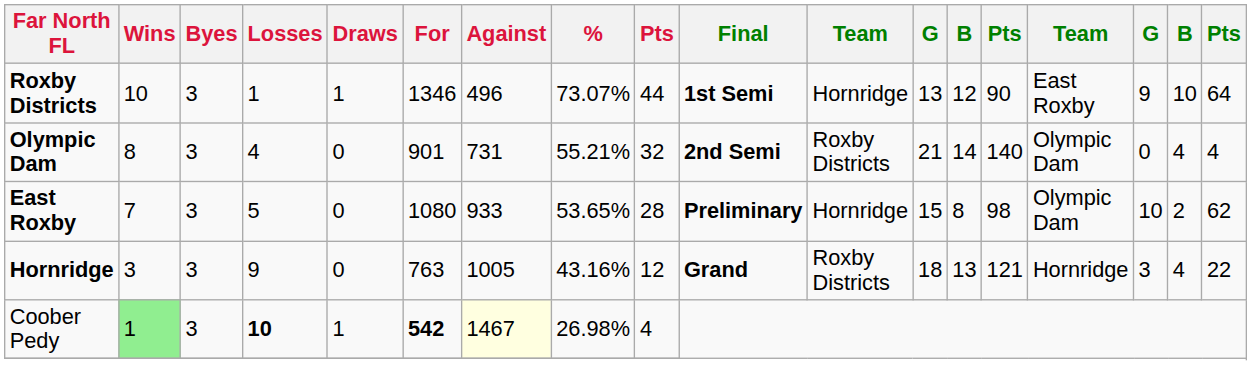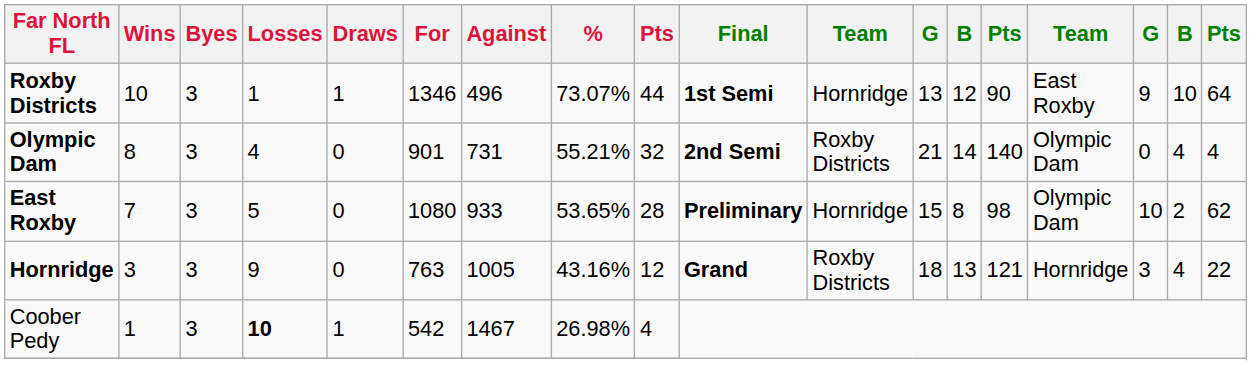(130, 328) lightgreen background -> (130, 328) no background
(426, 328) bold -> (426, 328) normal
(491, 328) lightyellow background -> (491, 328) no background
